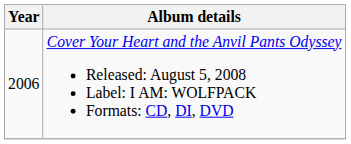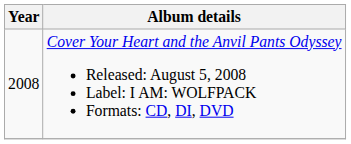(24, 83) 2006 -> (24, 83) 2008
